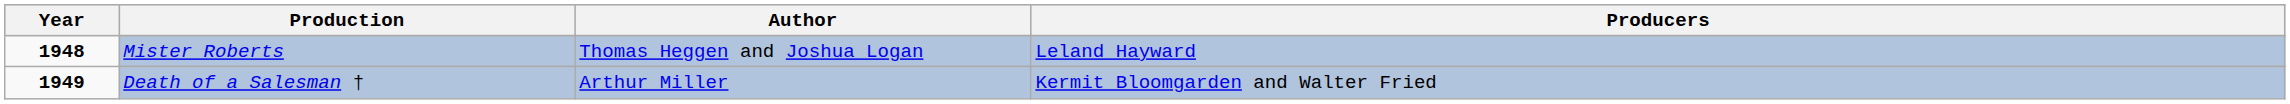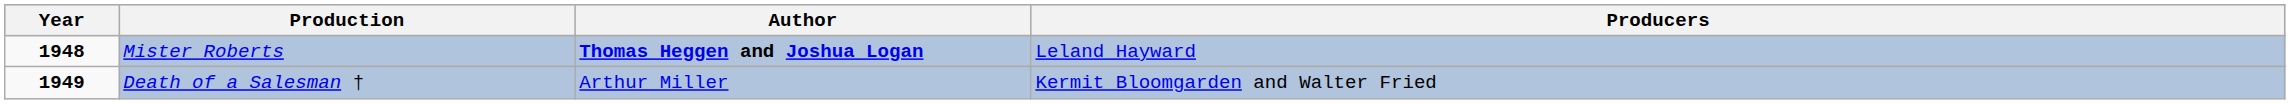(751, 51) normal -> (751, 51) bold
